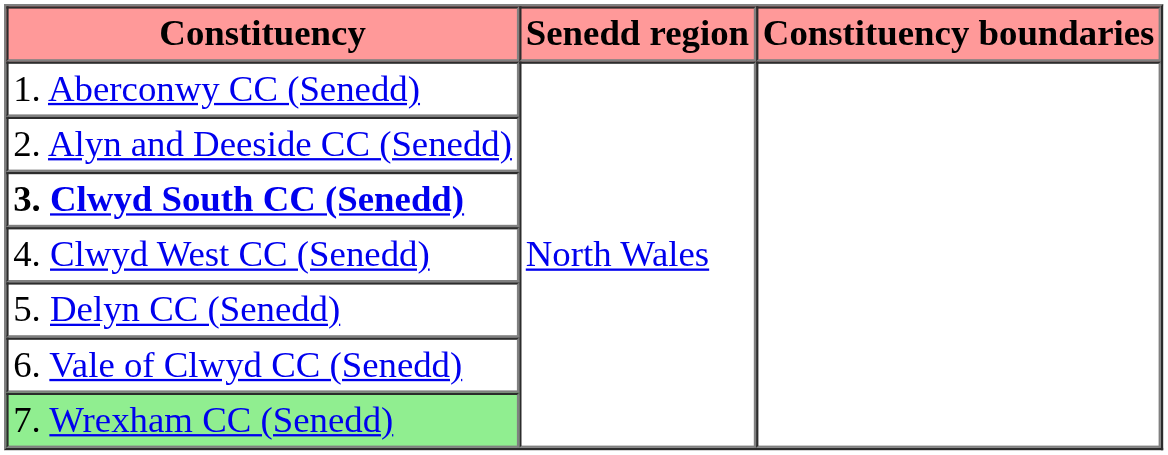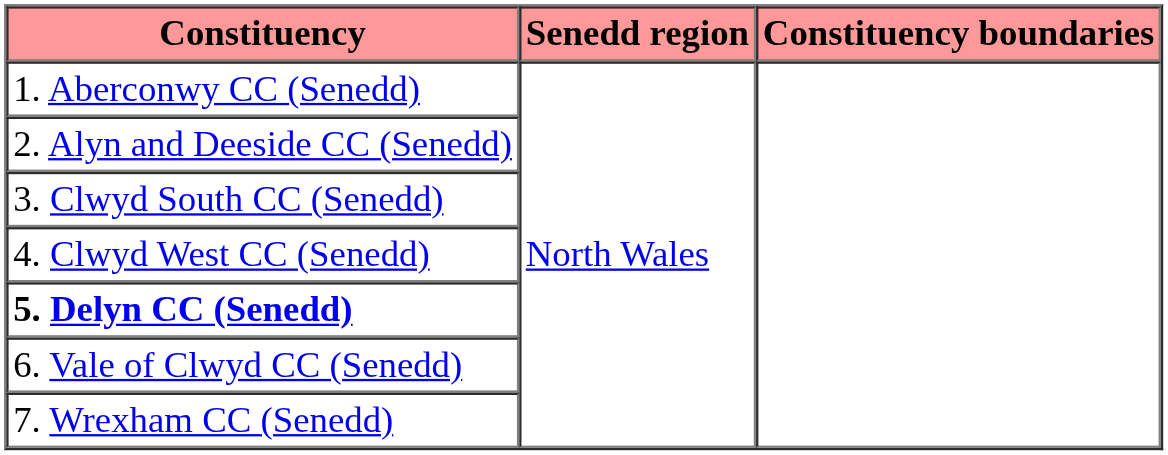(239, 198) bold -> (228, 198) normal
(177, 309) normal -> (183, 309) bold
(203, 419) lightgreen background -> (203, 419) no background
